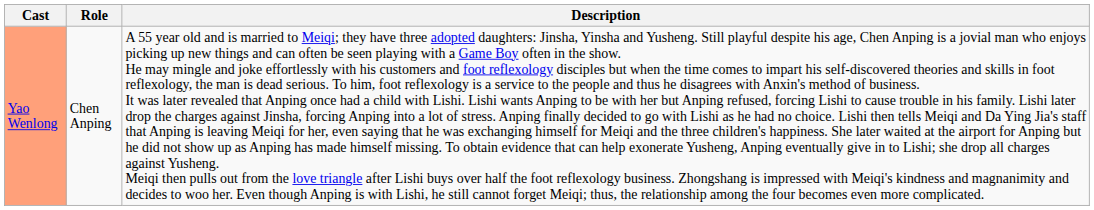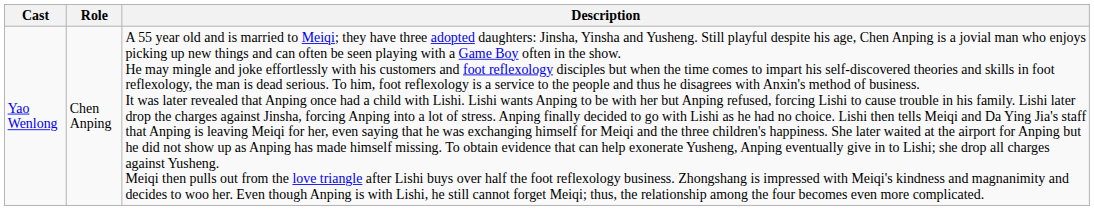(33, 115) lightsalmon background -> (33, 115) no background
